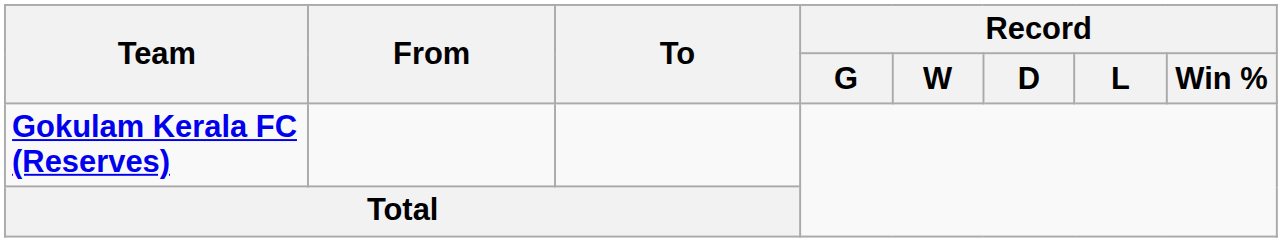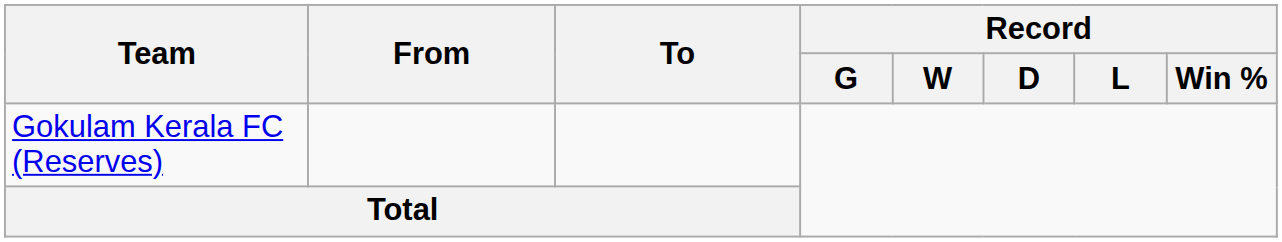(155, 144) bold -> (148, 144) normal
